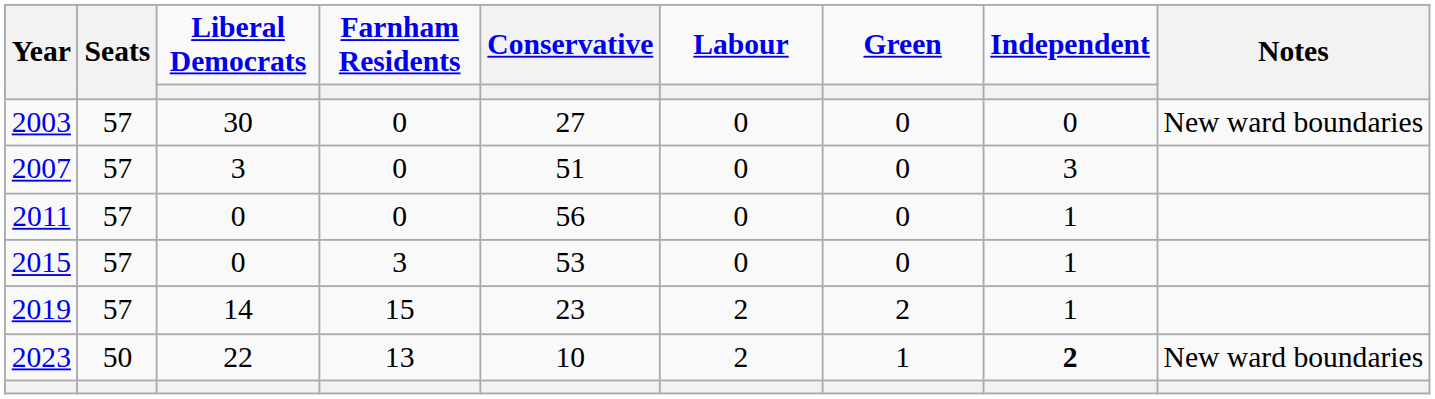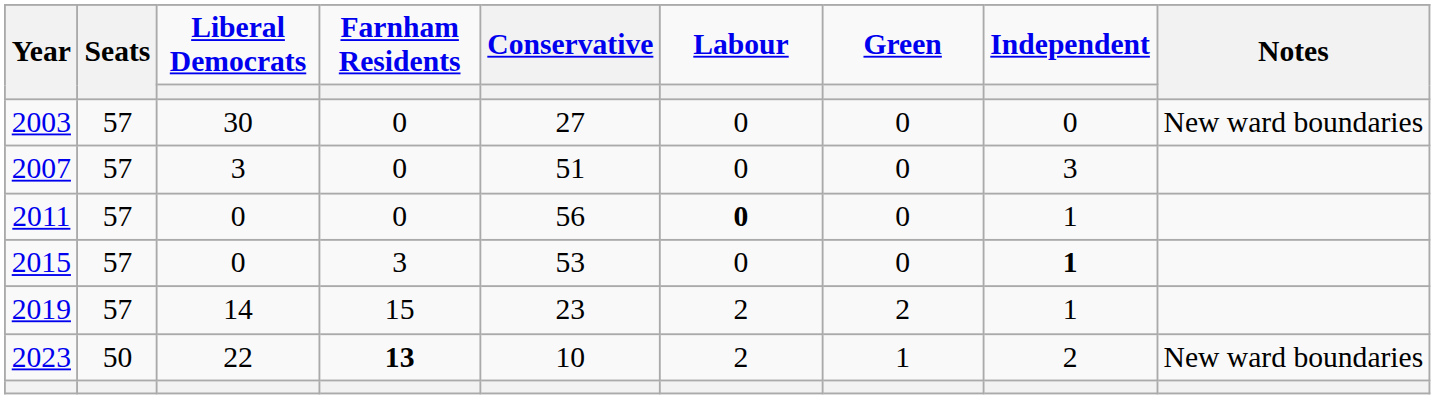(741, 215) normal -> (741, 215) bold
(1070, 262) normal -> (1070, 262) bold
(400, 356) normal -> (400, 356) bold
(1070, 356) bold -> (1070, 356) normal
